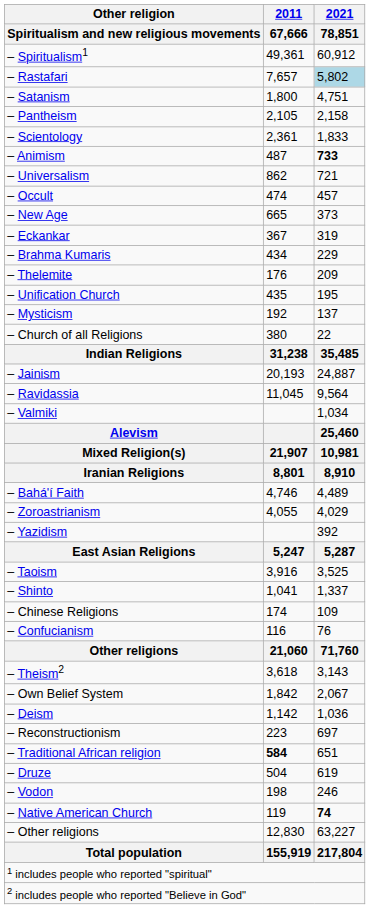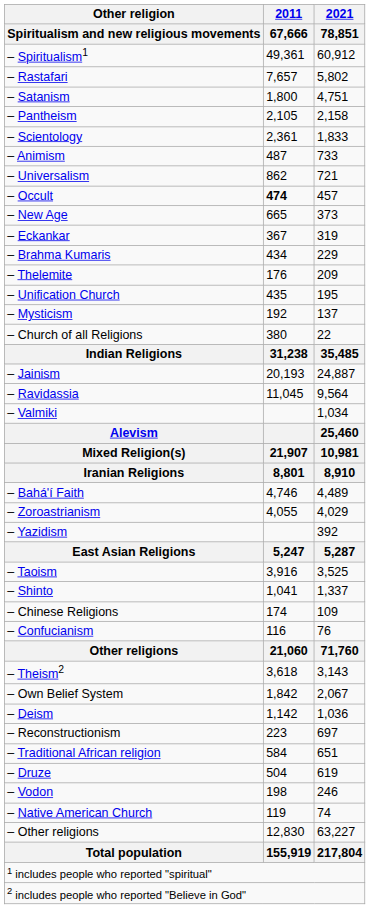(333, 77) lightblue background -> (333, 77) no background
(327, 156) bold -> (327, 156) normal
(277, 195) normal -> (277, 195) bold
(277, 753) bold -> (277, 753) normal
(324, 812) bold -> (324, 812) normal
